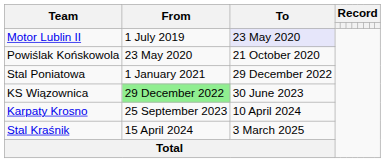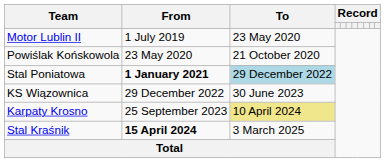(267, 37) lavender background -> (267, 37) no background
(165, 74) normal -> (167, 74) bold
(282, 74) no background -> (282, 74) lightblue background
(174, 93) lightgreen background -> (174, 93) no background
(267, 111) no background -> (267, 111) khaki background
(159, 130) normal -> (161, 130) bold
